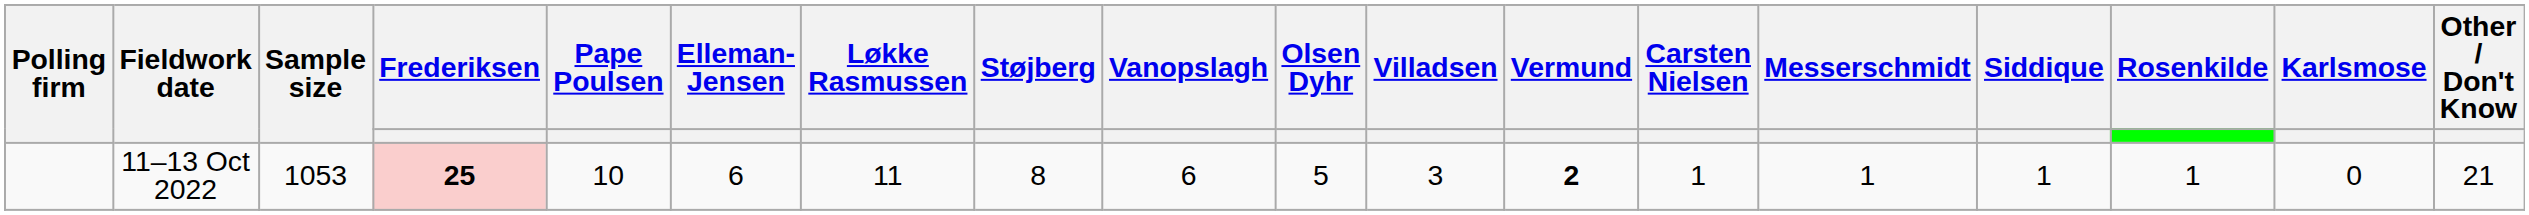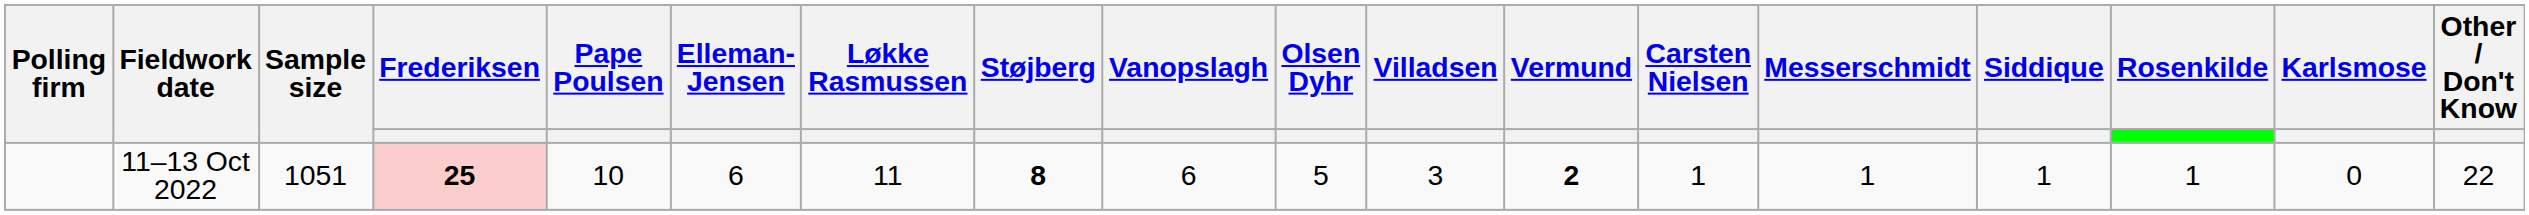(315, 177) 1053 -> (315, 177) 1051
(1038, 177) normal -> (1038, 177) bold
(2478, 177) 21 -> (2478, 177) 22
